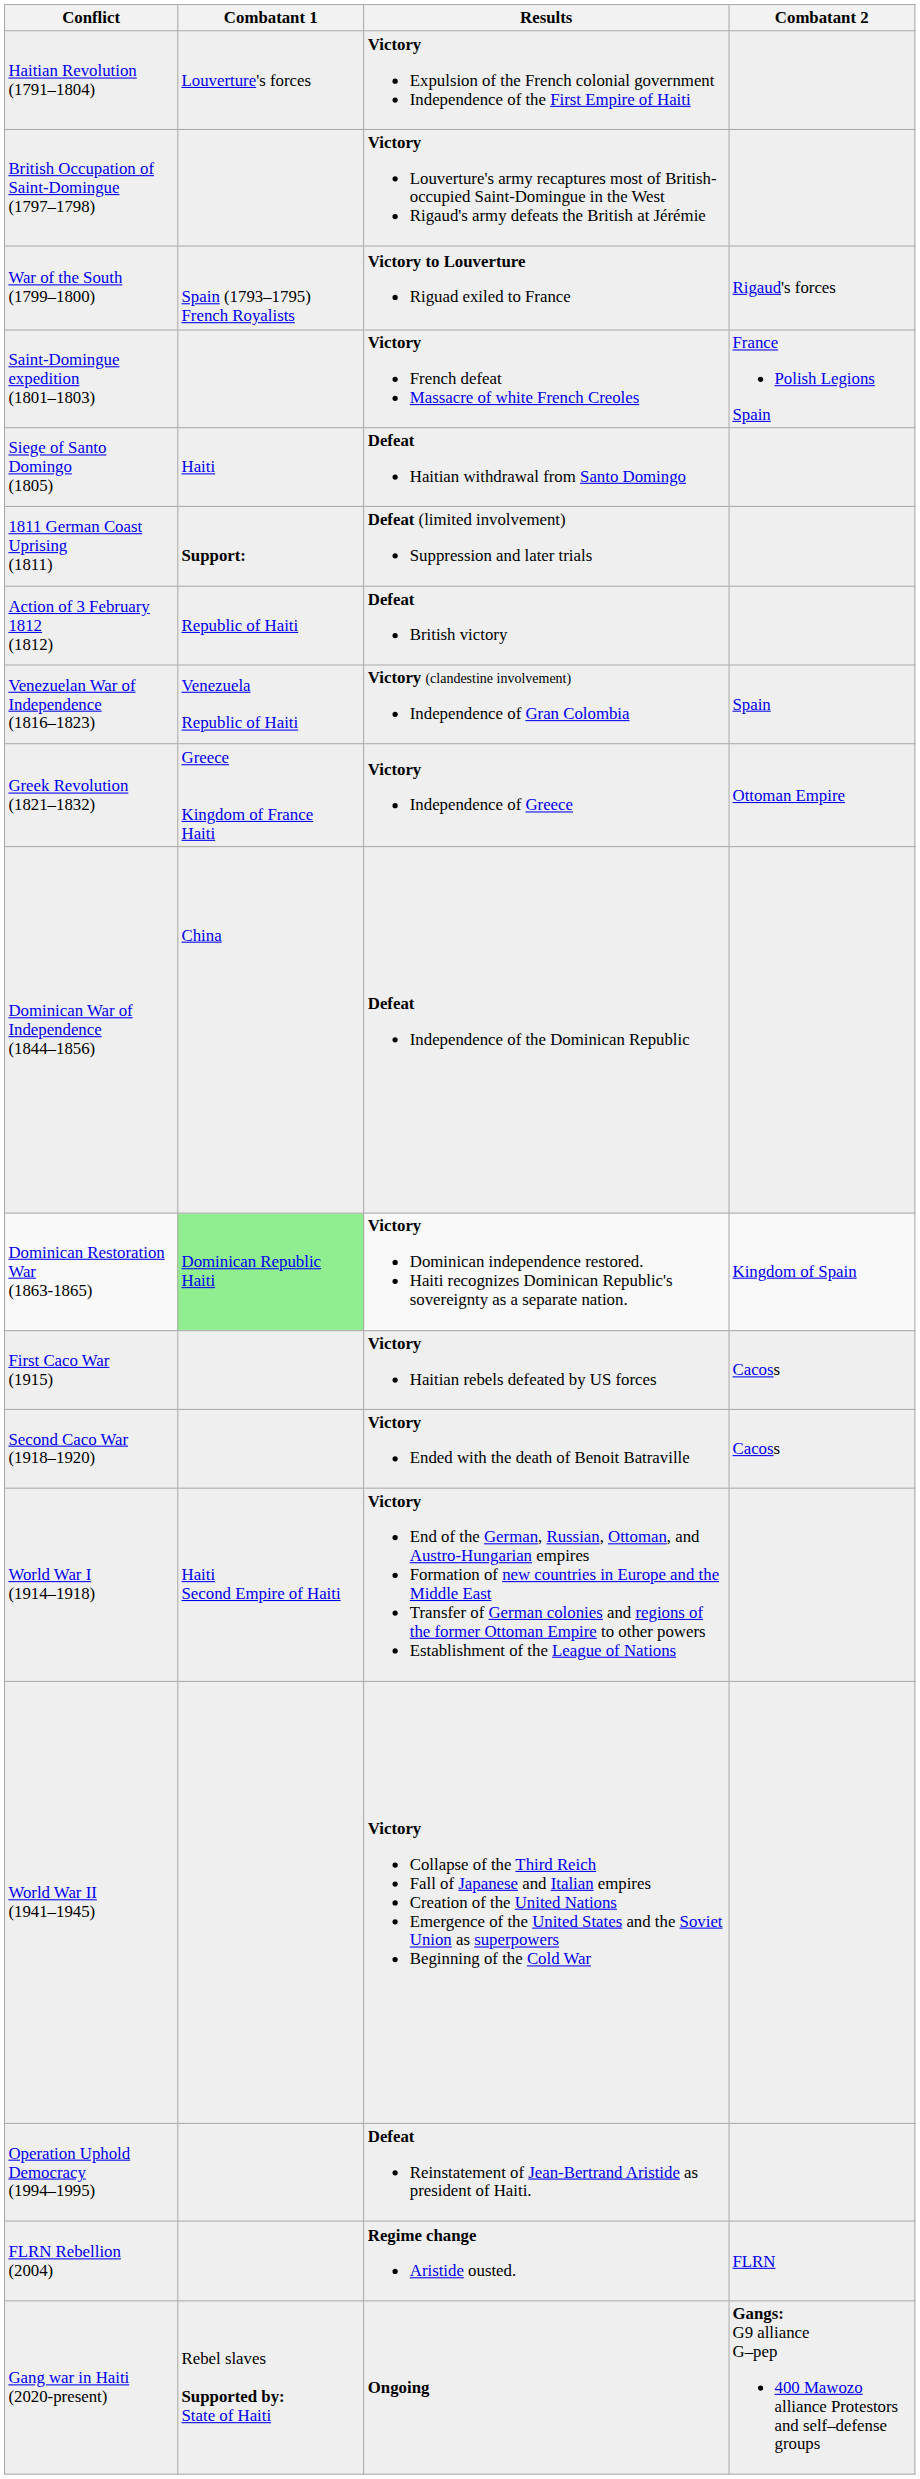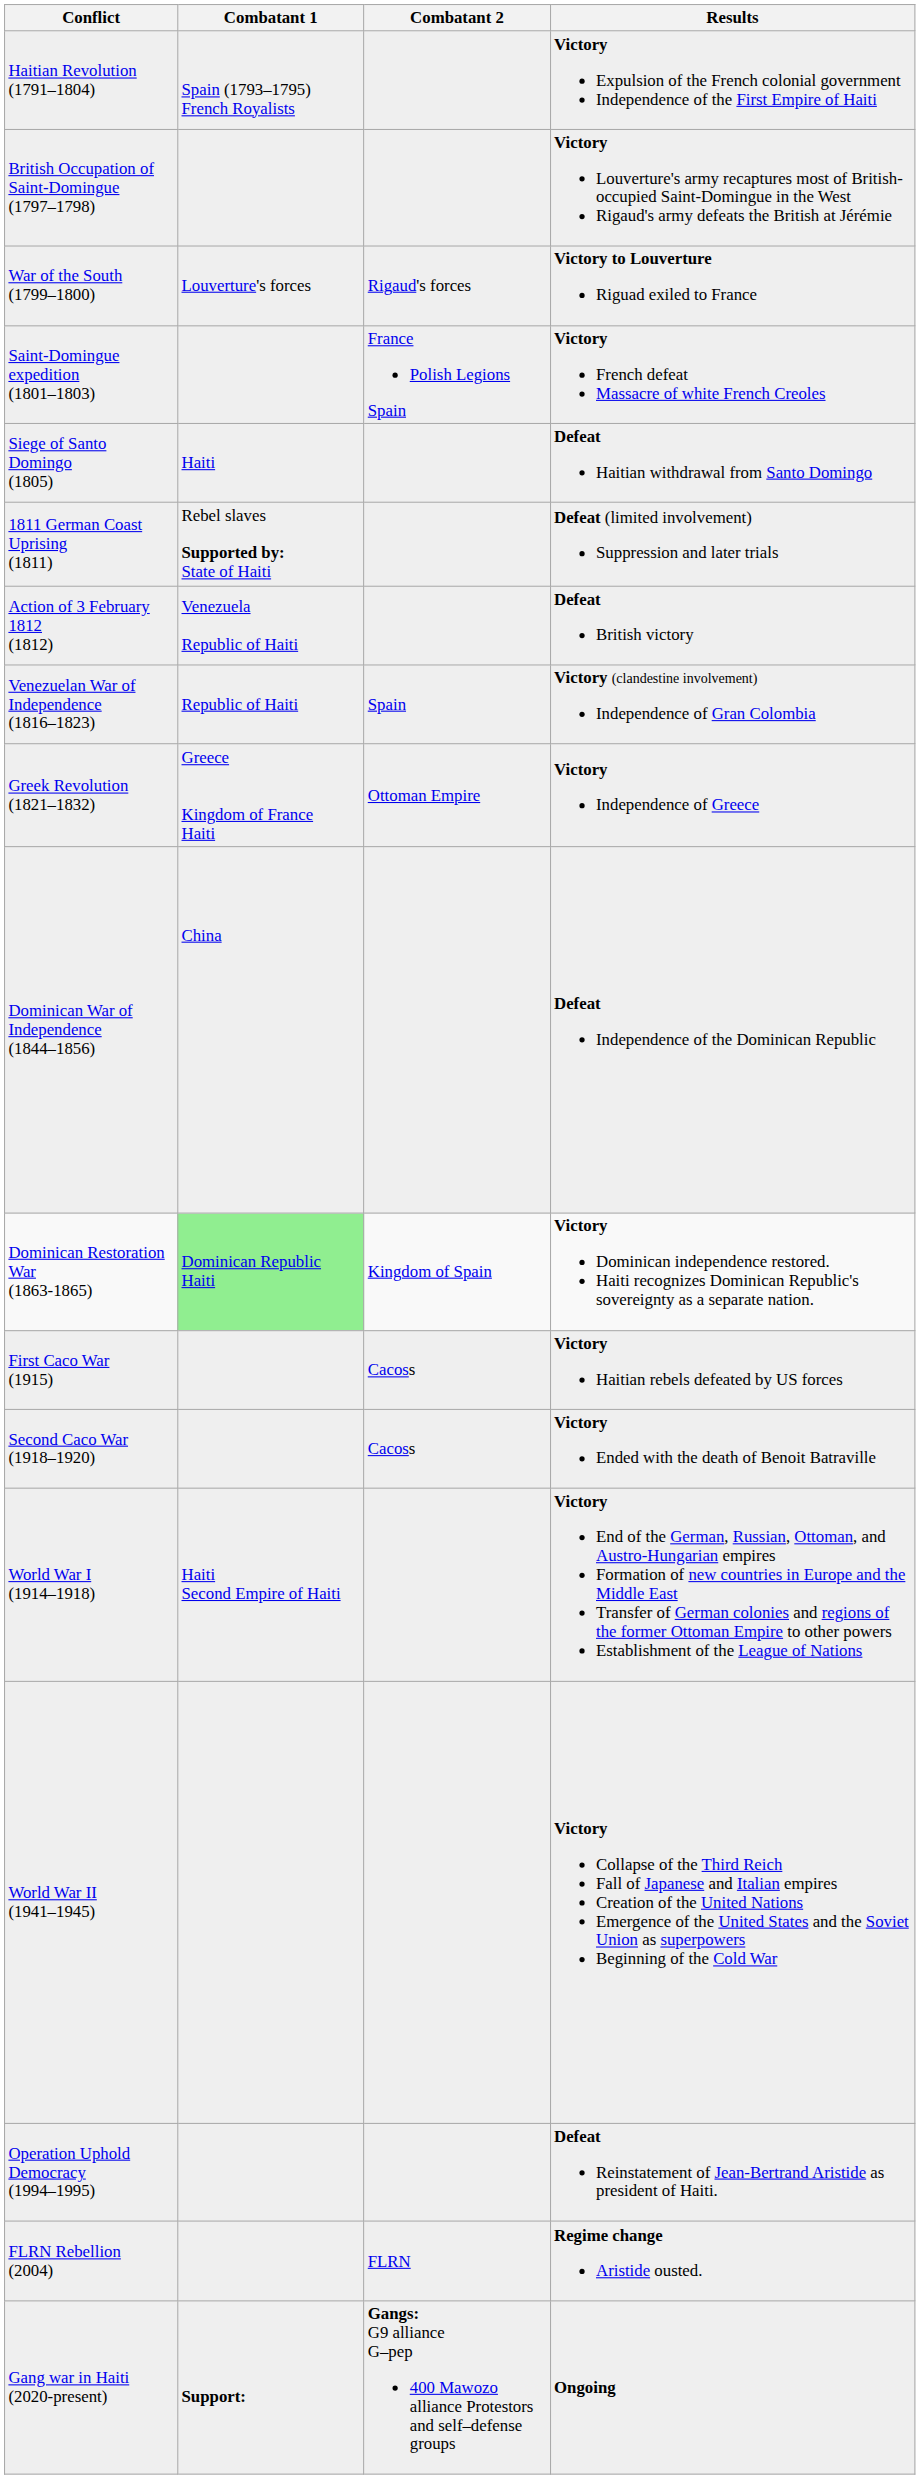columns swapped: (822, 17) <-> (546, 17)
(246, 80) Louverture's forces -> (246, 99) Spain (1793–1795) French Royalists
(246, 306) Spain (1793–1795) French Royalists -> (246, 285) Louverture's forces
(214, 555) Support: -> (233, 544) Rebel slaves Supported by: State of Haiti
(240, 625) Republic of Haiti -> (240, 625) Venezuela Republic of Haiti
(240, 704) Venezuela Republic of Haiti -> (240, 704) Republic of Haiti
(233, 2387) Rebel slaves Supported by: State of Haiti -> (214, 2396) Support:
